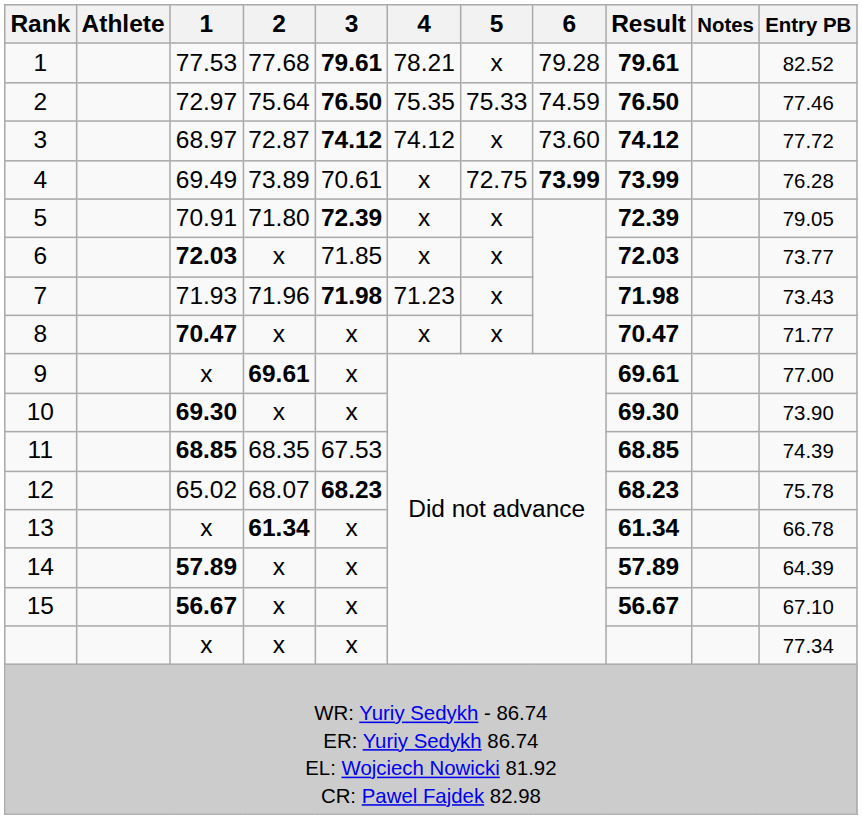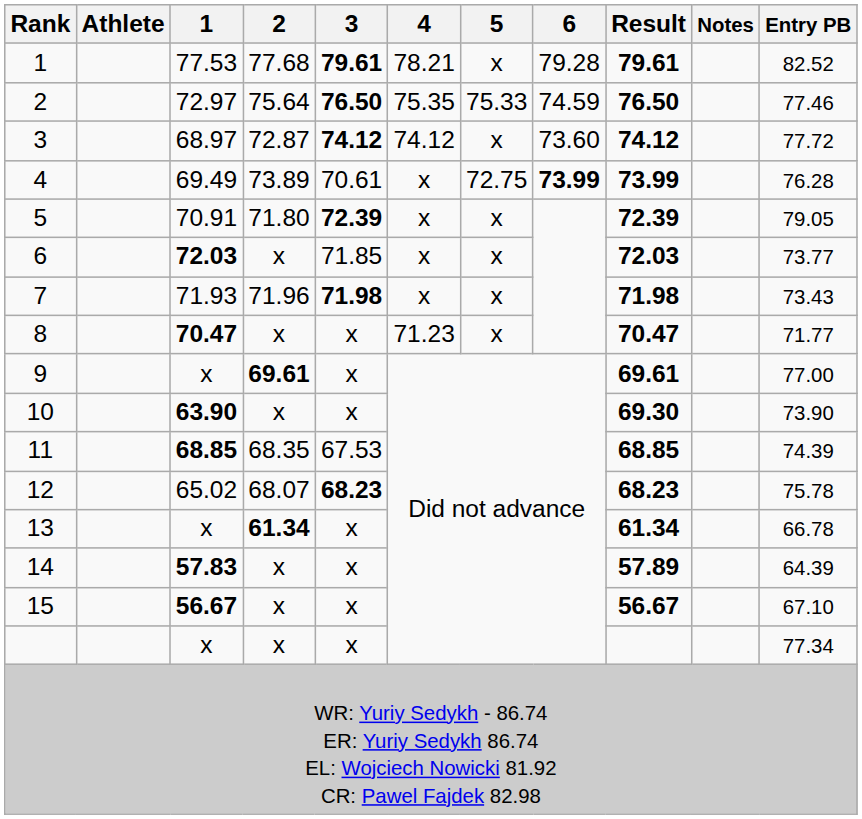(424, 295) 71.23 -> (424, 295) x
(424, 334) x -> (424, 334) 71.23
(206, 412) 69.30 -> (206, 412) 63.90
(206, 567) 57.89 -> (206, 567) 57.83
